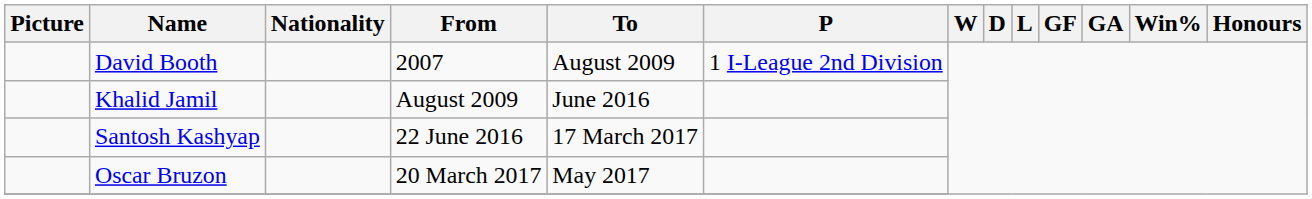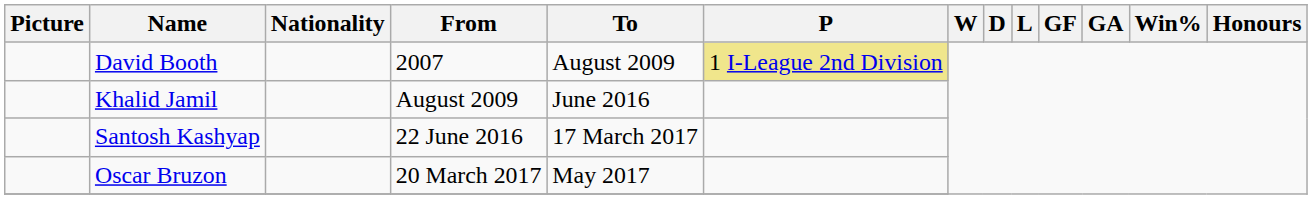(826, 61) no background -> (826, 61) khaki background
